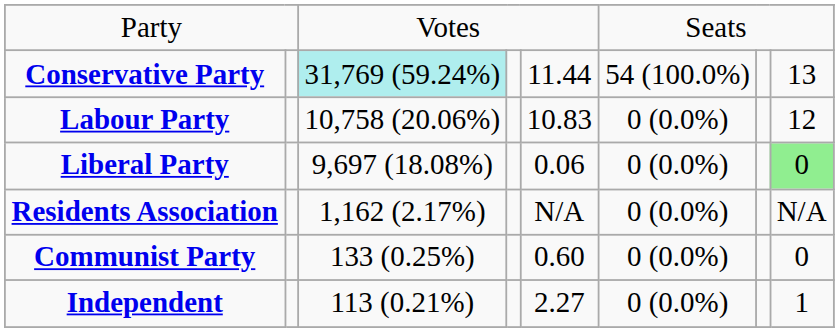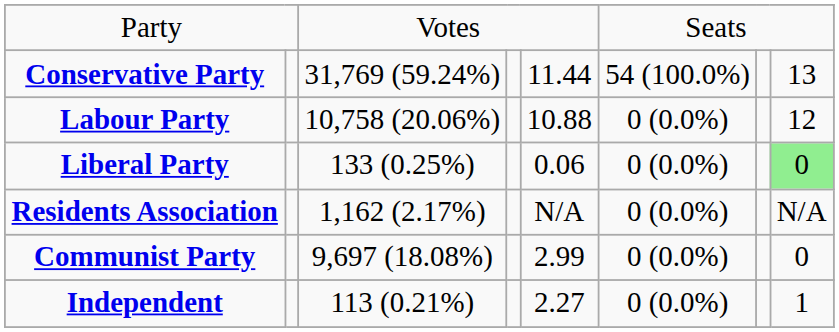(402, 73) paleturquoise background -> (402, 73) no background
(559, 119) 10.83 -> (559, 119) 10.88
(402, 165) 9,697 (18.08%) -> (402, 165) 133 (0.25%)
(402, 257) 133 (0.25%) -> (402, 257) 9,697 (18.08%)
(559, 257) 0.60 -> (559, 257) 2.99
